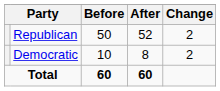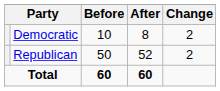rows swapped: (45, 34) <-> (46, 55)
